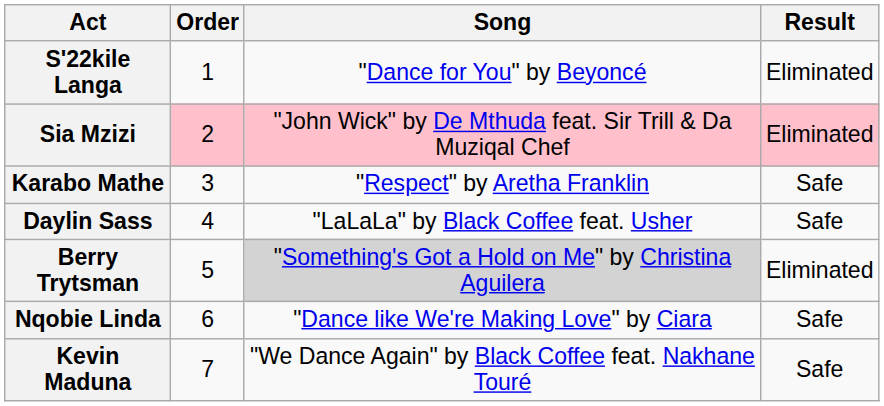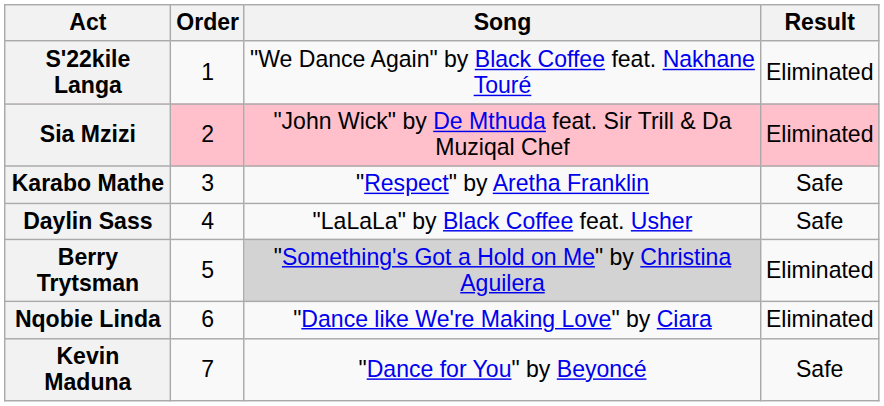(502, 72) "Dance for You" by Beyoncé -> (502, 72) "We Dance Again" by Black Coffee feat. Nakhane Touré
(820, 319) Safe -> (820, 319) Eliminated
(502, 369) "We Dance Again" by Black Coffee feat. Nakhane Touré -> (502, 369) "Dance for You" by Beyoncé
